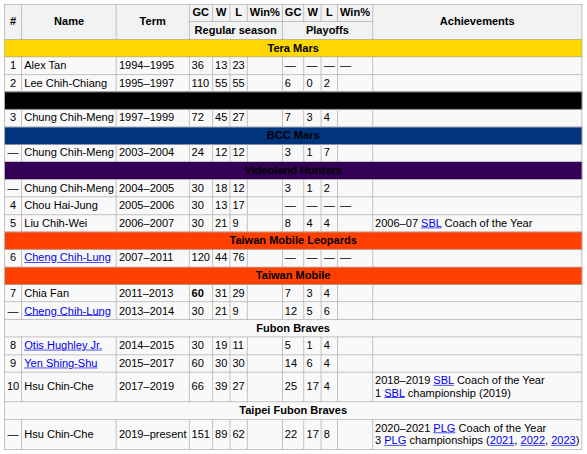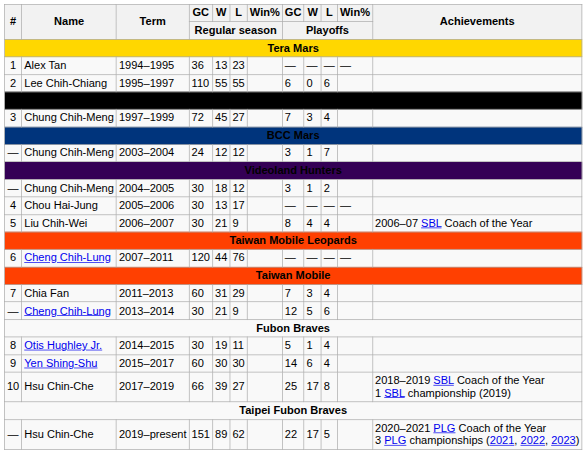(327, 83) 2 -> (327, 83) 6
(198, 293) bold -> (198, 293) normal
(327, 387) 4 -> (327, 387) 8
(327, 434) 8 -> (327, 434) 5
